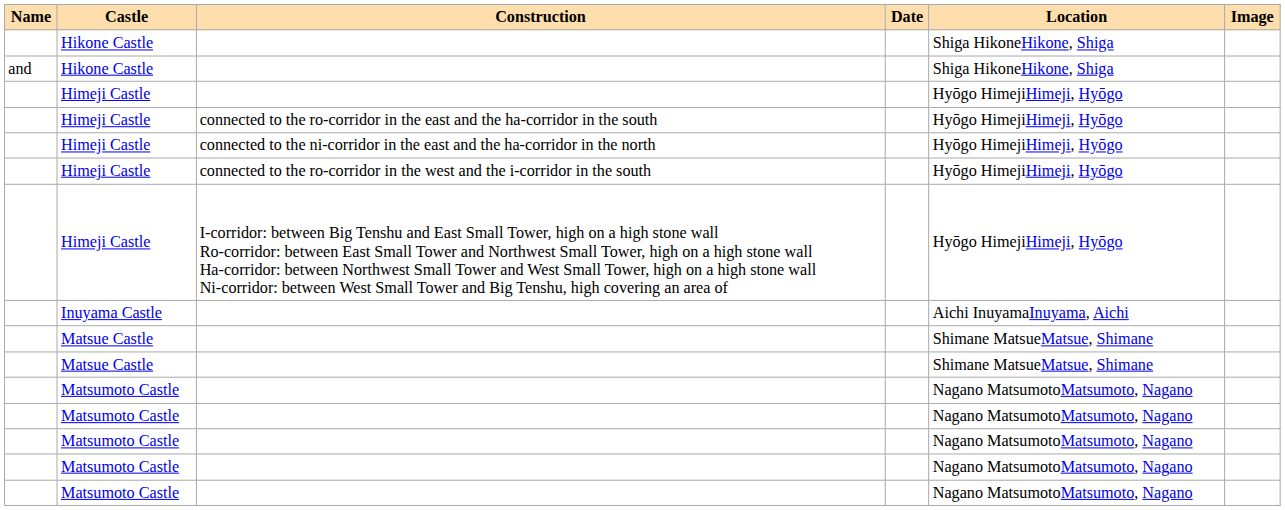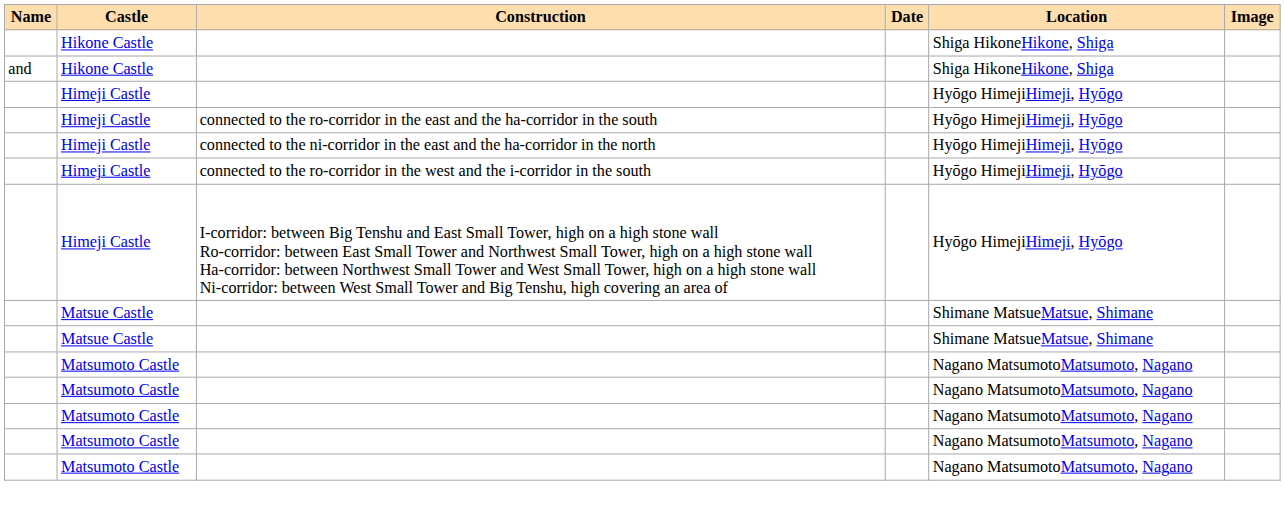- row: (112, 313)
